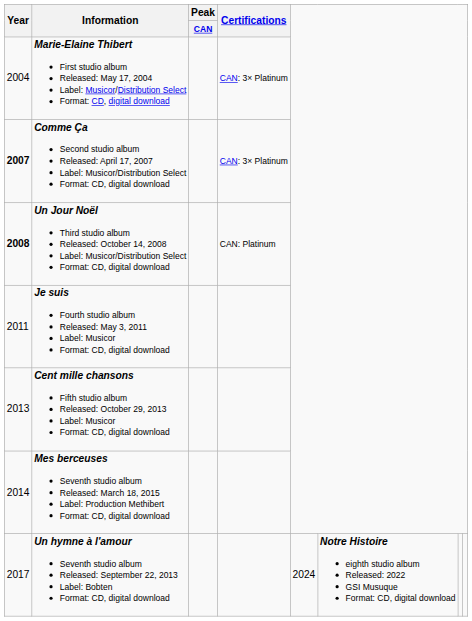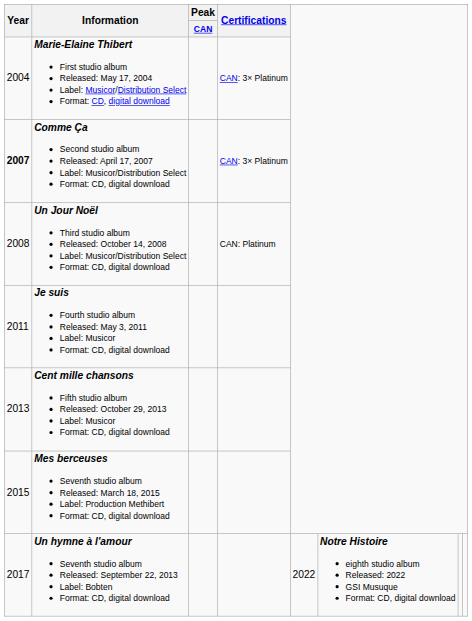(18, 243) bold -> (18, 243) normal
(18, 492) 2014 -> (18, 492) 2015
(304, 575) 2024 -> (304, 575) 2022
